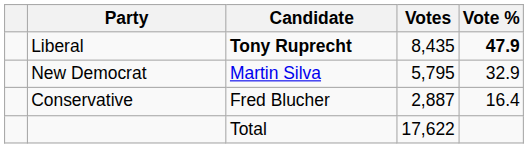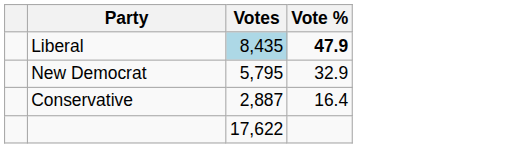- column: (312, 18)
(433, 45) no background -> (261, 45) lightblue background
